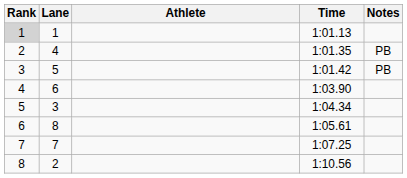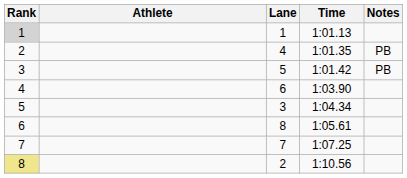columns swapped: (55, 13) <-> (186, 13)
(22, 164) no background -> (22, 164) khaki background
